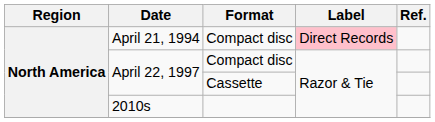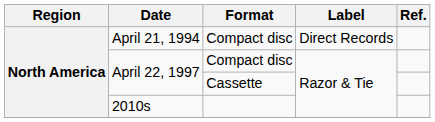(346, 38) pink background -> (346, 38) no background
